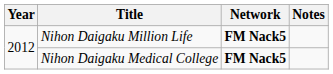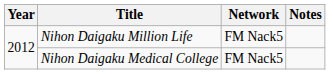(255, 36) bold -> (254, 36) normal
(255, 58) bold -> (254, 58) normal
